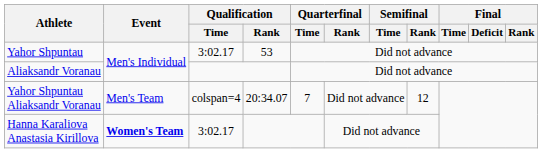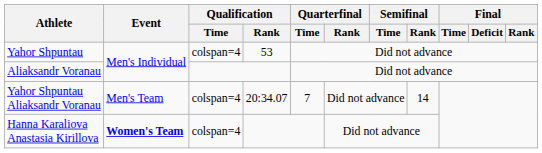(216, 52) 3:02.17 -> (216, 52) colspan=4
(423, 98) 12 -> (423, 98) 14
(216, 131) 3:02.17 -> (216, 131) colspan=4
